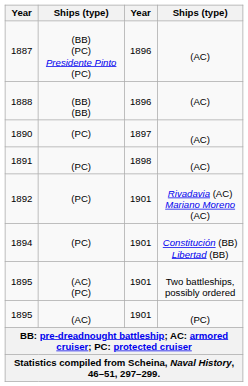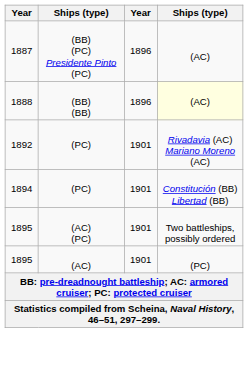(200, 101) no background -> (200, 101) lightyellow background
- row: (22, 133)
- row: (22, 161)
